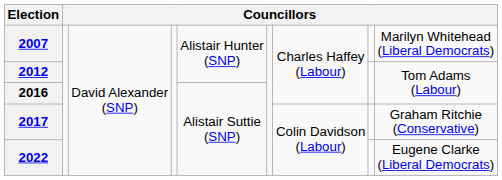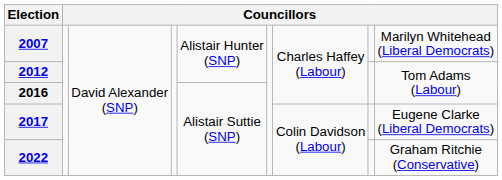(436, 121) Graham Ritchie (Conservative) -> (436, 121) Eugene Clarke (Liberal Democrats)
(436, 157) Eugene Clarke (Liberal Democrats) -> (436, 157) Graham Ritchie (Conservative)
